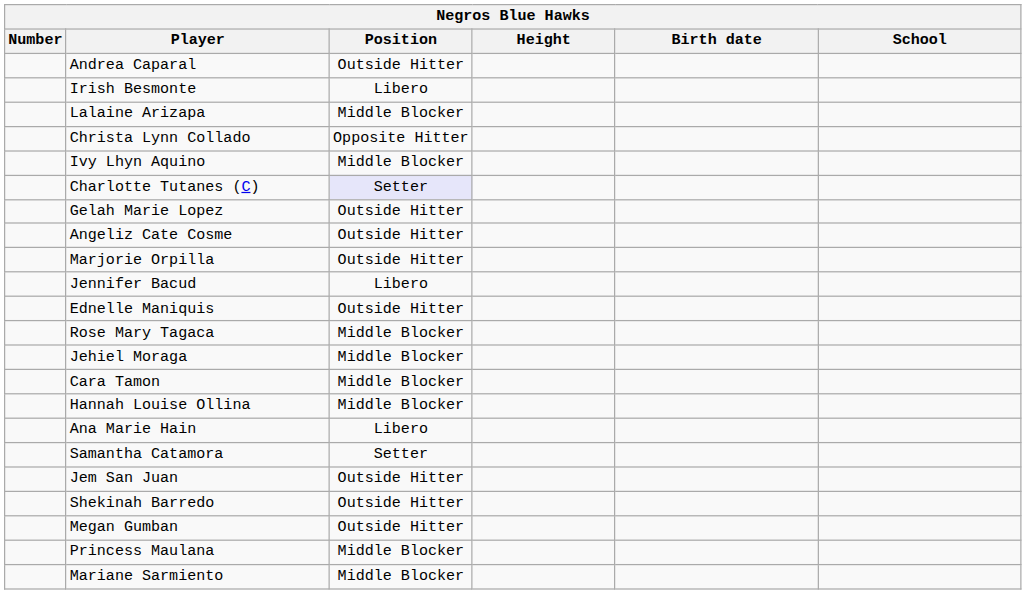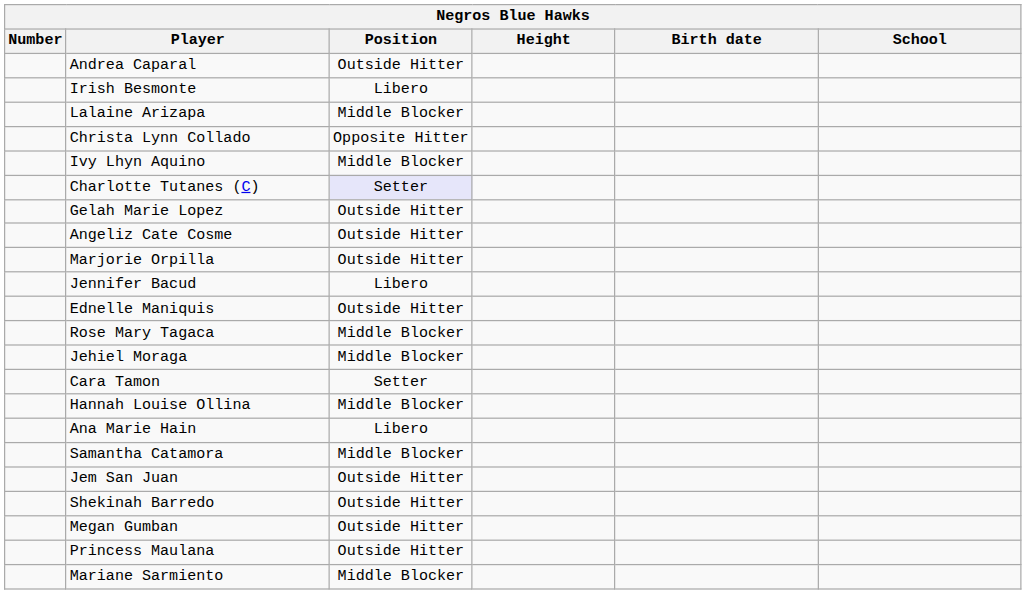(401, 382) Middle Blocker -> (401, 382) Setter
(401, 455) Setter -> (401, 455) Middle Blocker
(401, 552) Middle Blocker -> (401, 552) Outside Hitter
